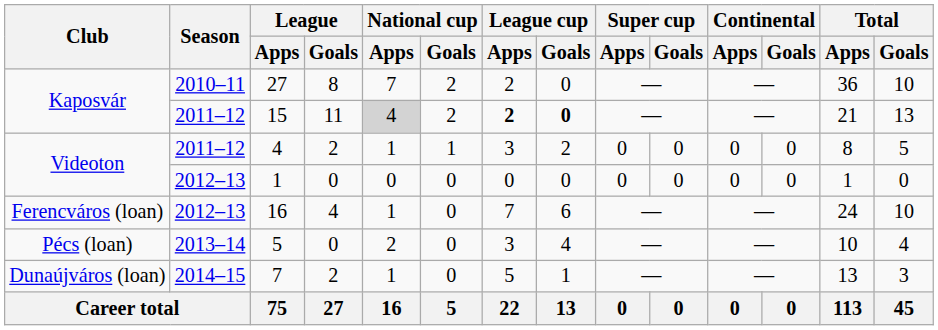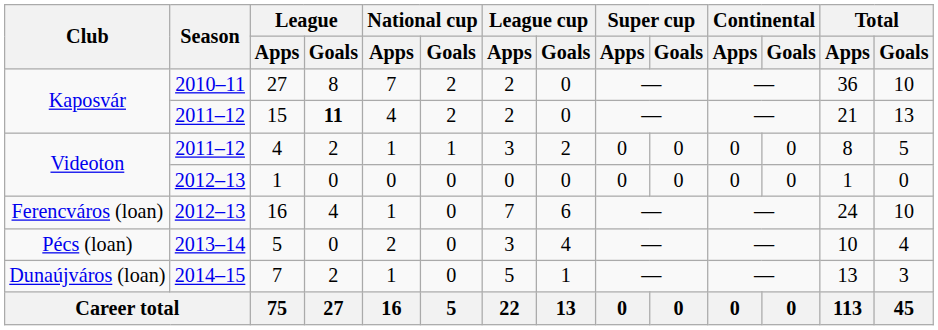(333, 116) normal -> (333, 116) bold
(391, 116) lightgrey background -> (391, 116) no background
(509, 116) bold -> (509, 116) normal
(566, 116) bold -> (566, 116) normal
